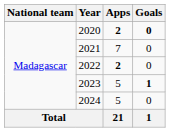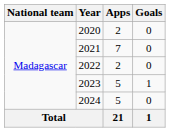(118, 30) bold -> (118, 30) normal
(149, 30) bold -> (149, 30) normal
(118, 65) bold -> (118, 65) normal
(149, 83) bold -> (149, 83) normal
